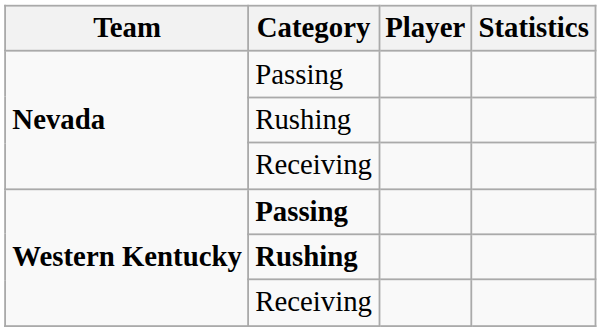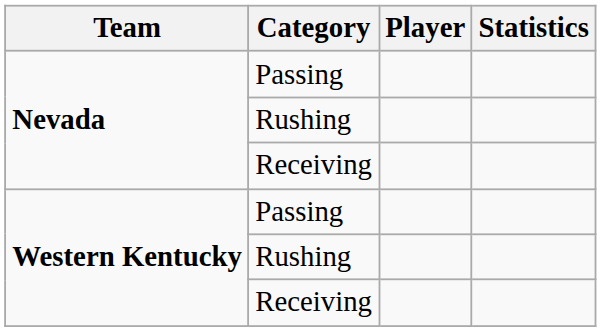(302, 210) bold -> (299, 210) normal
(306, 256) bold -> (303, 256) normal
